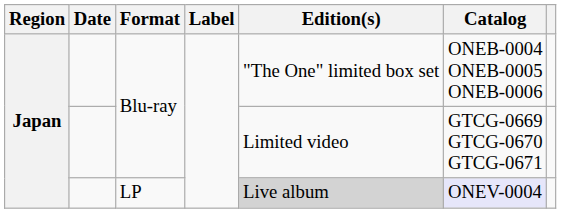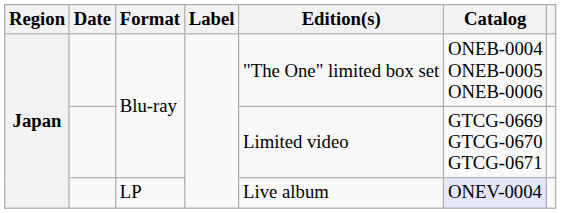(286, 192) lightgrey background -> (286, 192) no background
